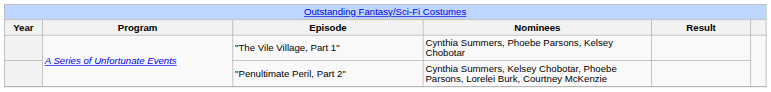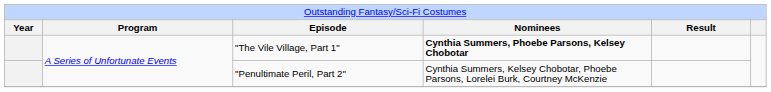(519, 48) normal -> (525, 48) bold
